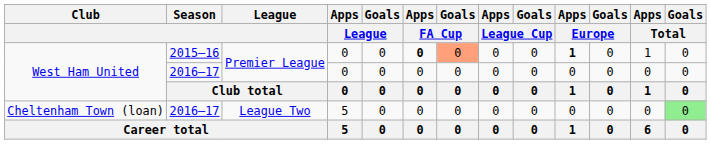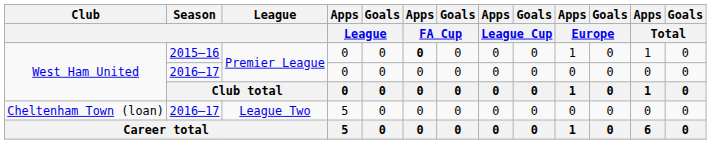(458, 53) lightsalmon background -> (458, 53) no background
(572, 53) bold -> (572, 53) normal
(685, 110) lightgreen background -> (685, 110) no background
